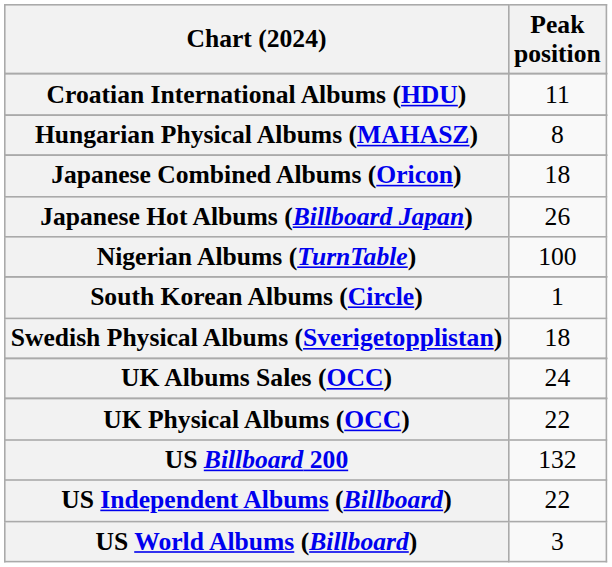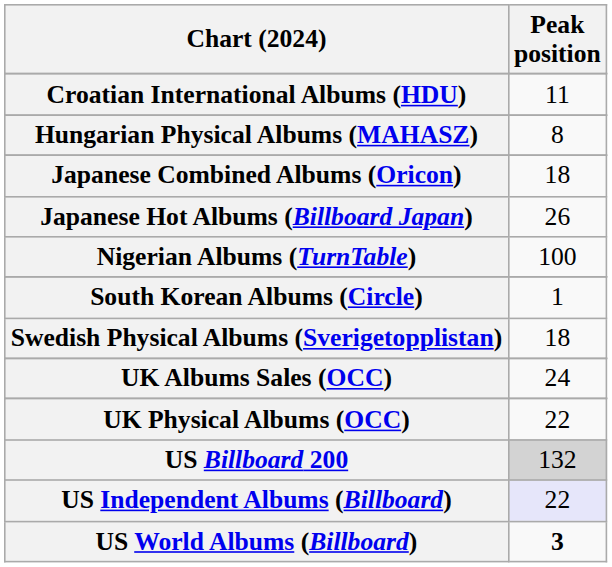(557, 459) no background -> (557, 459) lightgrey background
(557, 500) no background -> (557, 500) lavender background
(557, 540) normal -> (557, 540) bold
